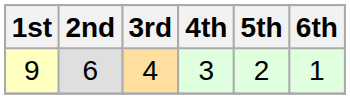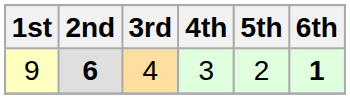(90, 71) normal -> (90, 71) bold
(317, 71) normal -> (317, 71) bold
